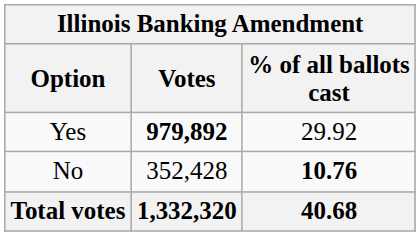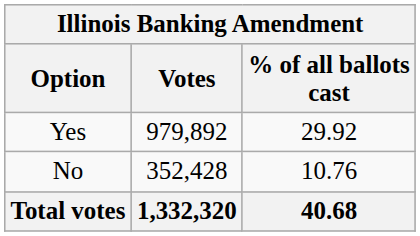(187, 131) bold -> (187, 131) normal
(329, 171) bold -> (329, 171) normal
